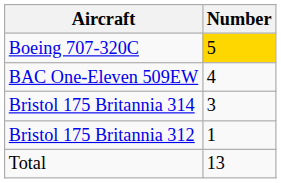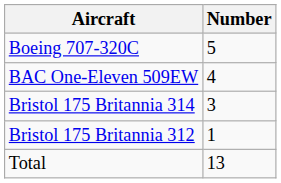(211, 47) gold background -> (211, 47) no background
